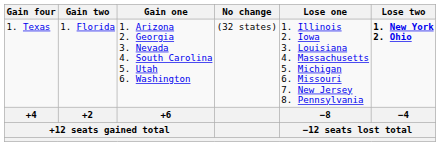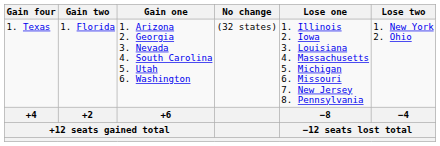(403, 32) bold -> (403, 32) normal
